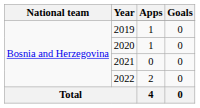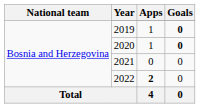(180, 29) normal -> (180, 29) bold
(180, 45) normal -> (180, 45) bold
(151, 78) normal -> (151, 78) bold
